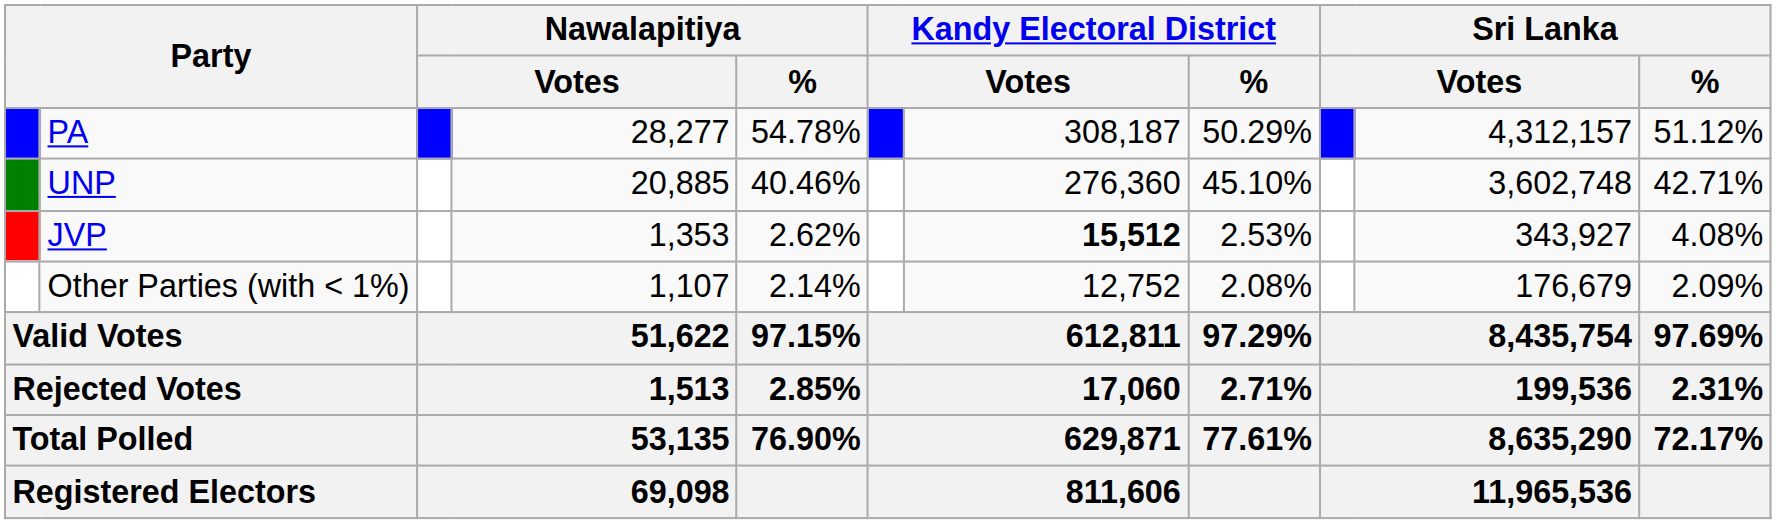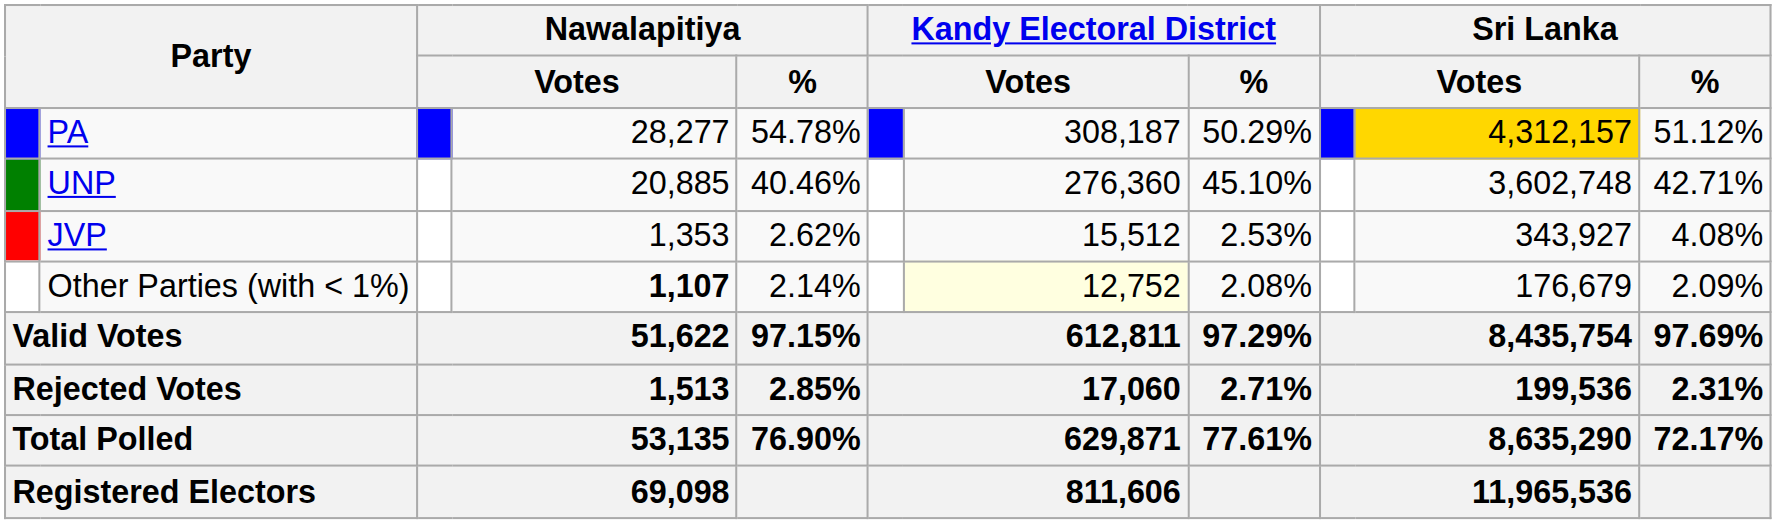(1560, 132) no background -> (1560, 132) gold background
(1131, 235) bold -> (1131, 235) normal
(689, 286) normal -> (689, 286) bold
(1131, 286) no background -> (1131, 286) lightyellow background
